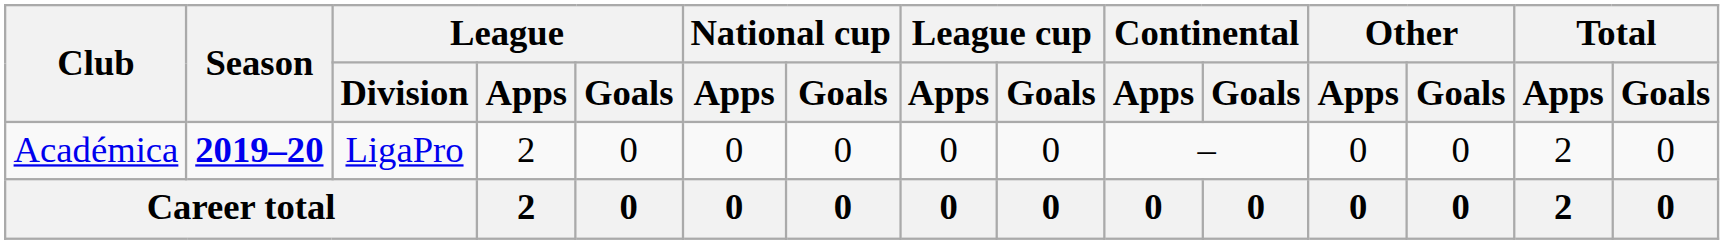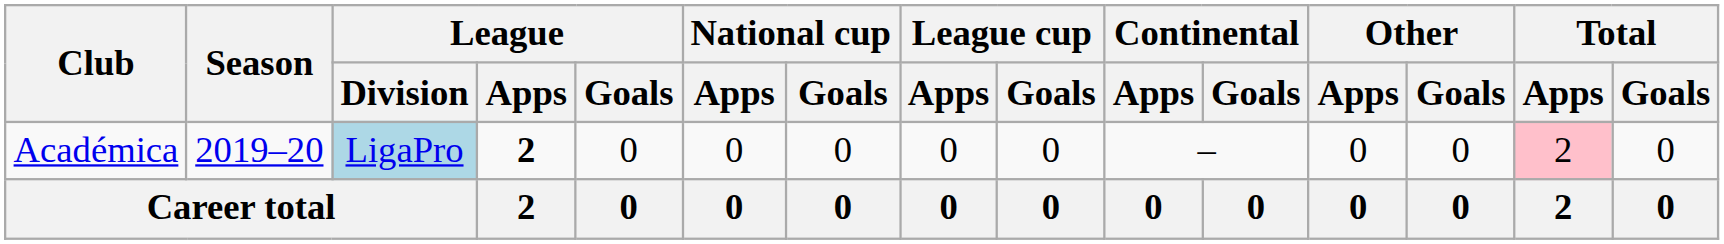(259, 149) bold -> (259, 149) normal
(405, 149) no background -> (405, 149) lightblue background
(526, 149) normal -> (526, 149) bold
(1563, 149) no background -> (1563, 149) pink background
